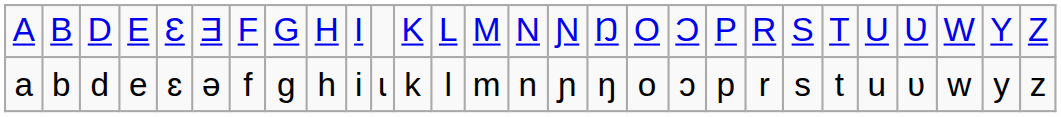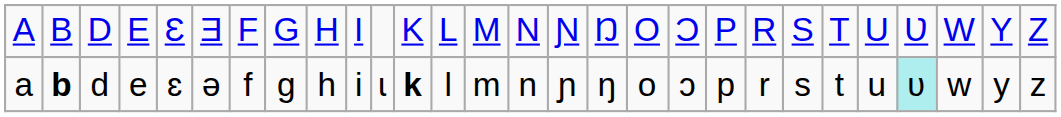(61, 83) normal -> (61, 83) bold
(412, 83) normal -> (412, 83) bold
(916, 83) no background -> (916, 83) paleturquoise background
